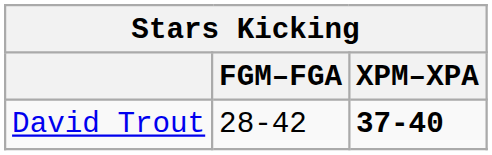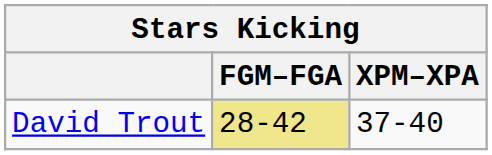(263, 124) no background -> (263, 124) khaki background
(400, 124) bold -> (400, 124) normal
